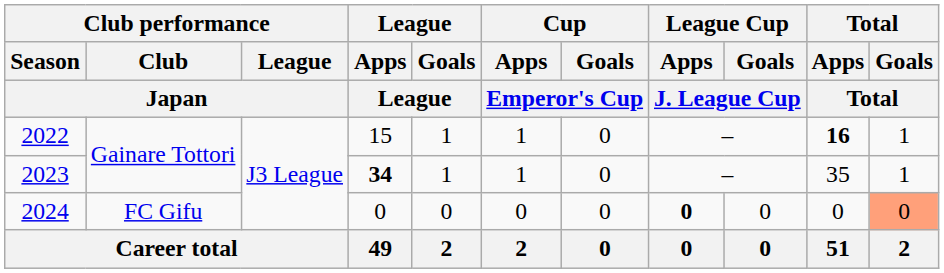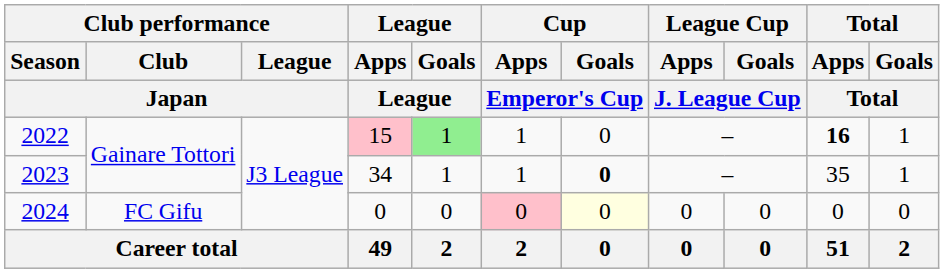(380, 135) no background -> (380, 135) pink background
(446, 135) no background -> (446, 135) lightgreen background
(380, 173) bold -> (380, 173) normal
(605, 173) normal -> (605, 173) bold
(521, 211) no background -> (521, 211) pink background
(605, 211) no background -> (605, 211) lightyellow background
(686, 211) bold -> (686, 211) normal
(904, 211) lightsalmon background -> (904, 211) no background
